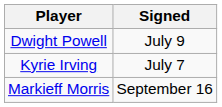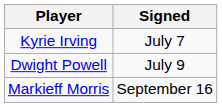rows swapped: (59, 65) <-> (59, 41)
